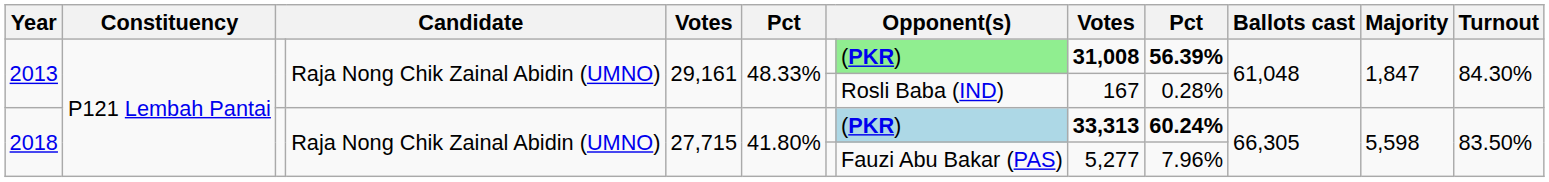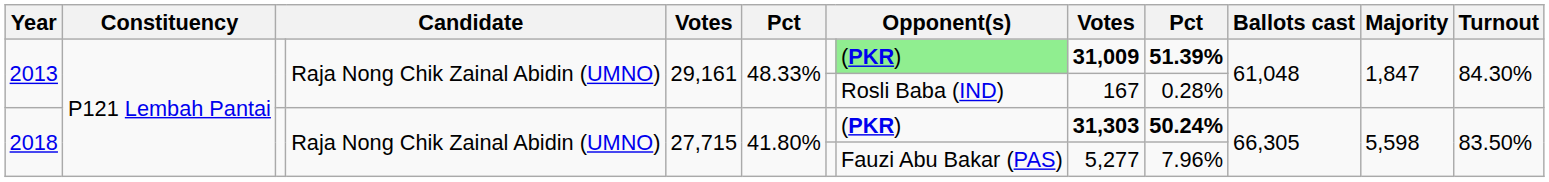(1106, 56) 31,008 -> (1106, 56) 31,009
(1186, 56) 56.39% -> (1186, 56) 51.39%
(871, 125) lightblue background -> (871, 125) no background
(1106, 125) 33,313 -> (1106, 125) 31,303
(1186, 125) 60.24% -> (1186, 125) 50.24%
